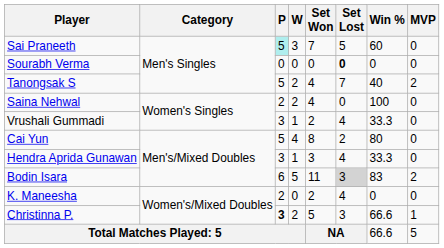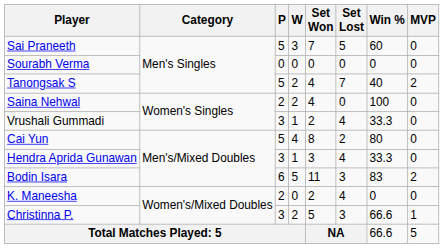(281, 45) paleturquoise background -> (281, 45) no background
(342, 64) bold -> (342, 64) normal
(342, 177) lightgrey background -> (342, 177) no background
(281, 214) bold -> (281, 214) normal
